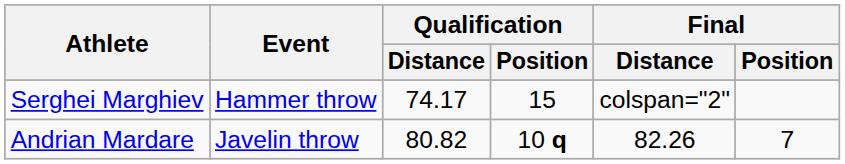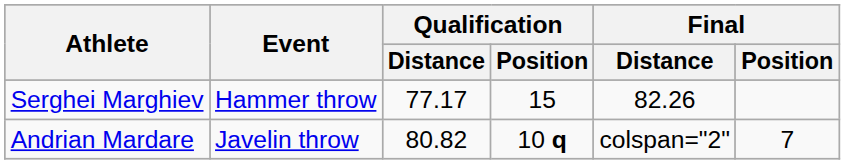(436, 100) 74.17 -> (436, 100) 77.17
(665, 100) colspan="2" -> (665, 100) 82.26
(665, 139) 82.26 -> (665, 139) colspan="2"
